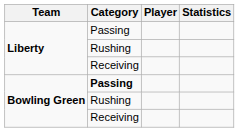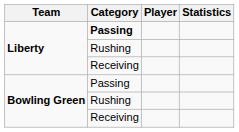(110, 30) normal -> (111, 30) bold
(111, 83) bold -> (110, 83) normal
